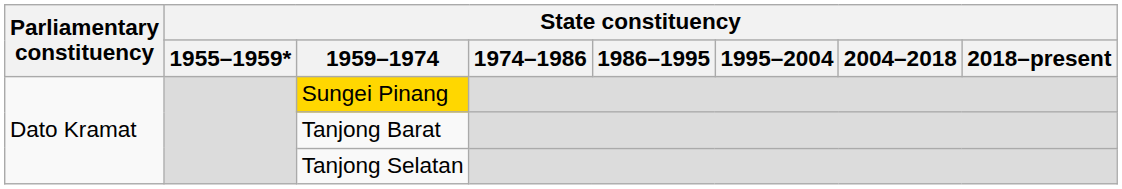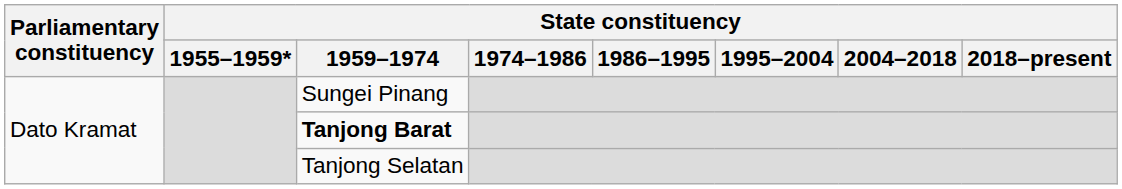(375, 93) gold background -> (375, 93) no background
(371, 129) normal -> (377, 129) bold
